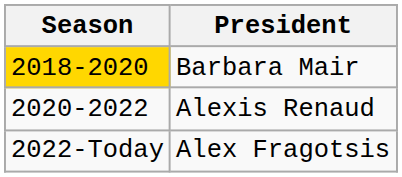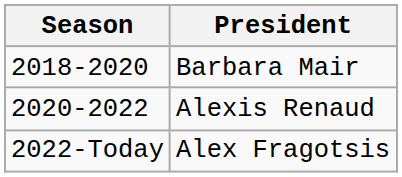(80, 67) gold background -> (80, 67) no background
